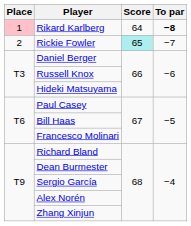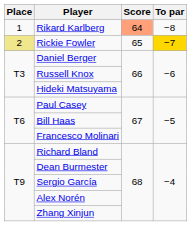(19, 27) pink background -> (19, 27) no background
(137, 27) no background -> (137, 27) lightsalmon background
(170, 27) bold -> (170, 27) normal
(19, 43) no background -> (19, 43) khaki background
(137, 43) paleturquoise background -> (137, 43) no background
(170, 43) no background -> (170, 43) gold background
